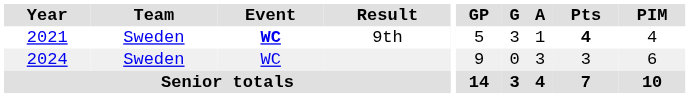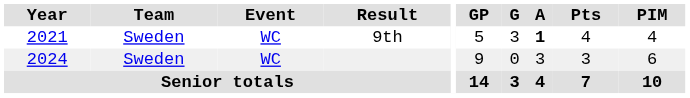(271, 37) bold -> (271, 37) normal
(540, 37) normal -> (540, 37) bold
(586, 37) bold -> (586, 37) normal
